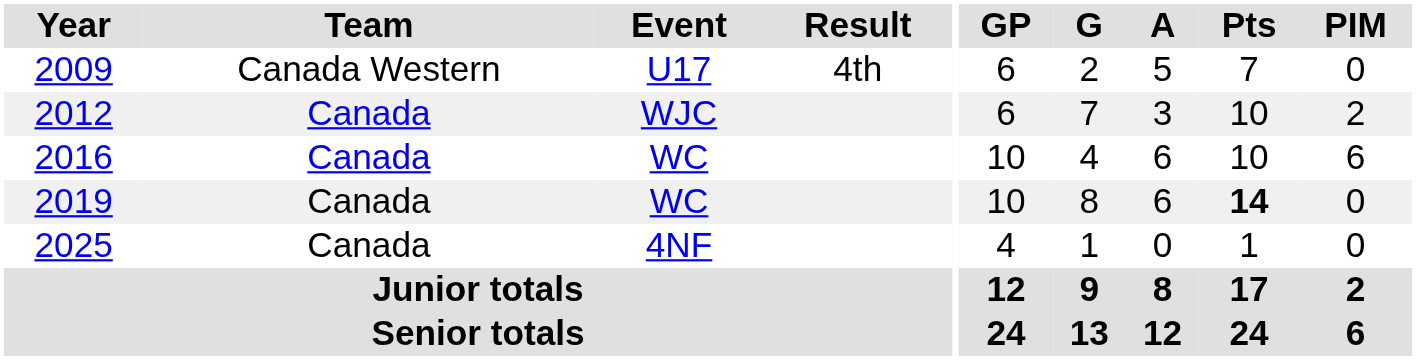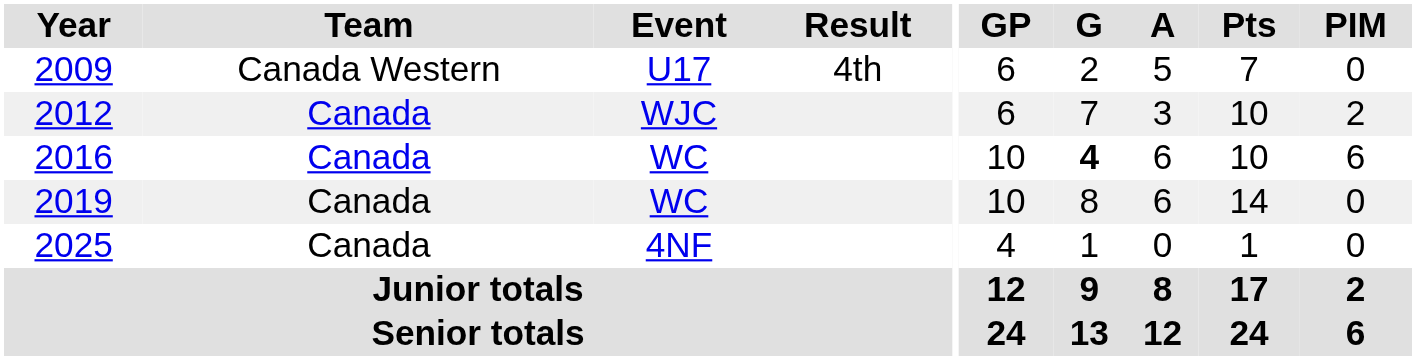(1089, 157) normal -> (1089, 157) bold
(1249, 201) bold -> (1249, 201) normal
